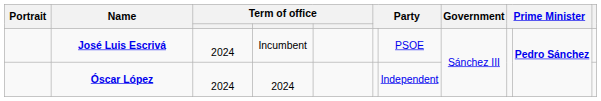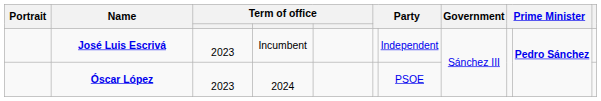(223, 52) 2024 -> (223, 52) 2023
(410, 45) PSOE -> (410, 45) Independent
(223, 86) 2024 -> (223, 86) 2023
(410, 79) Independent -> (410, 79) PSOE
